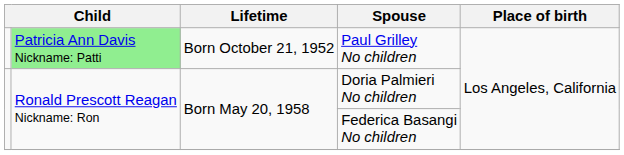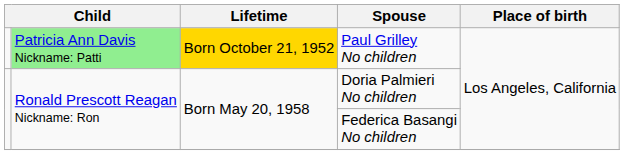(259, 48) no background -> (259, 48) gold background
